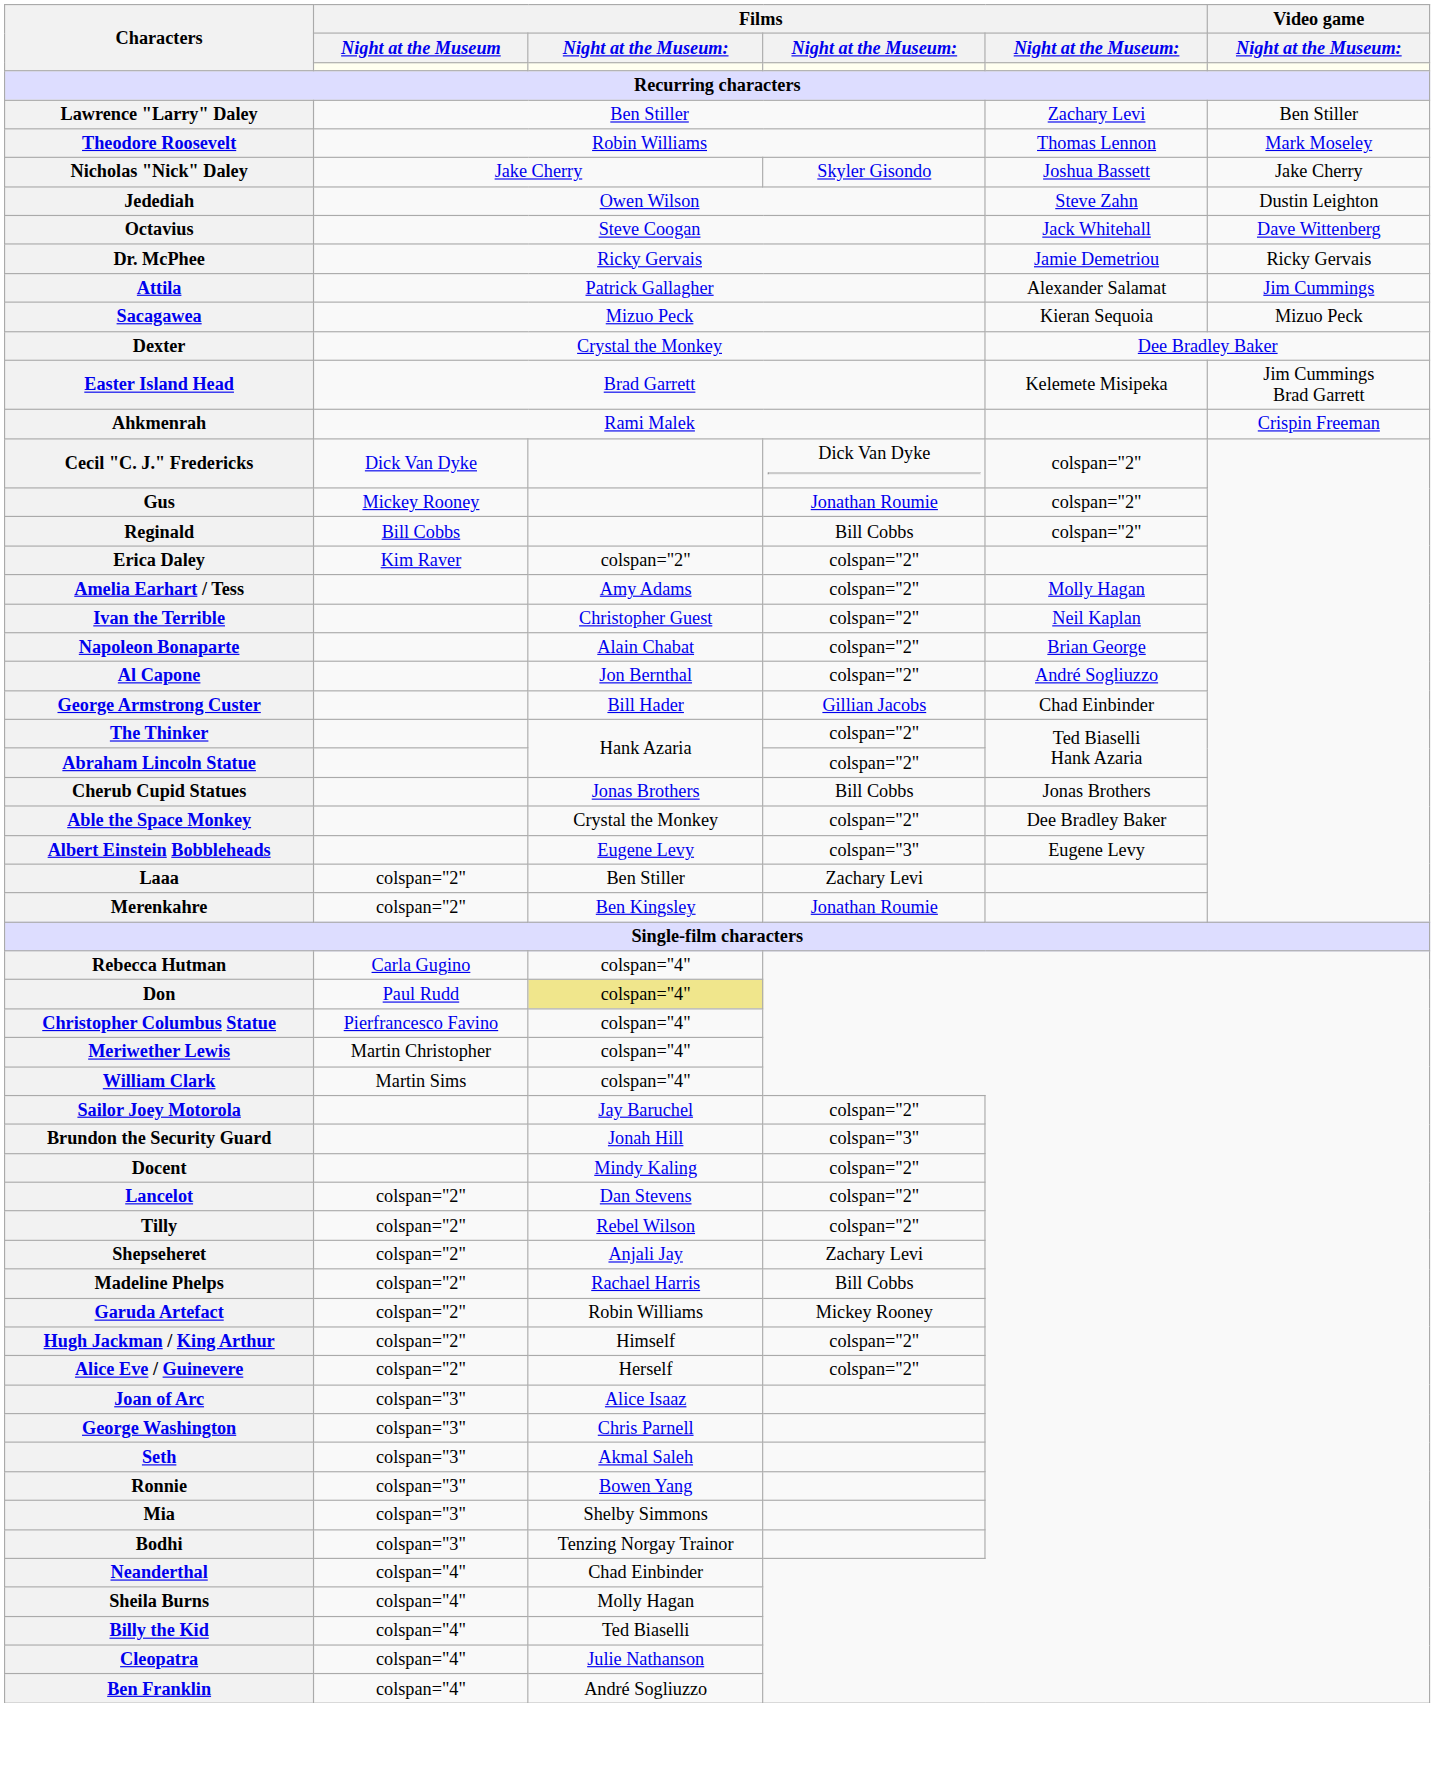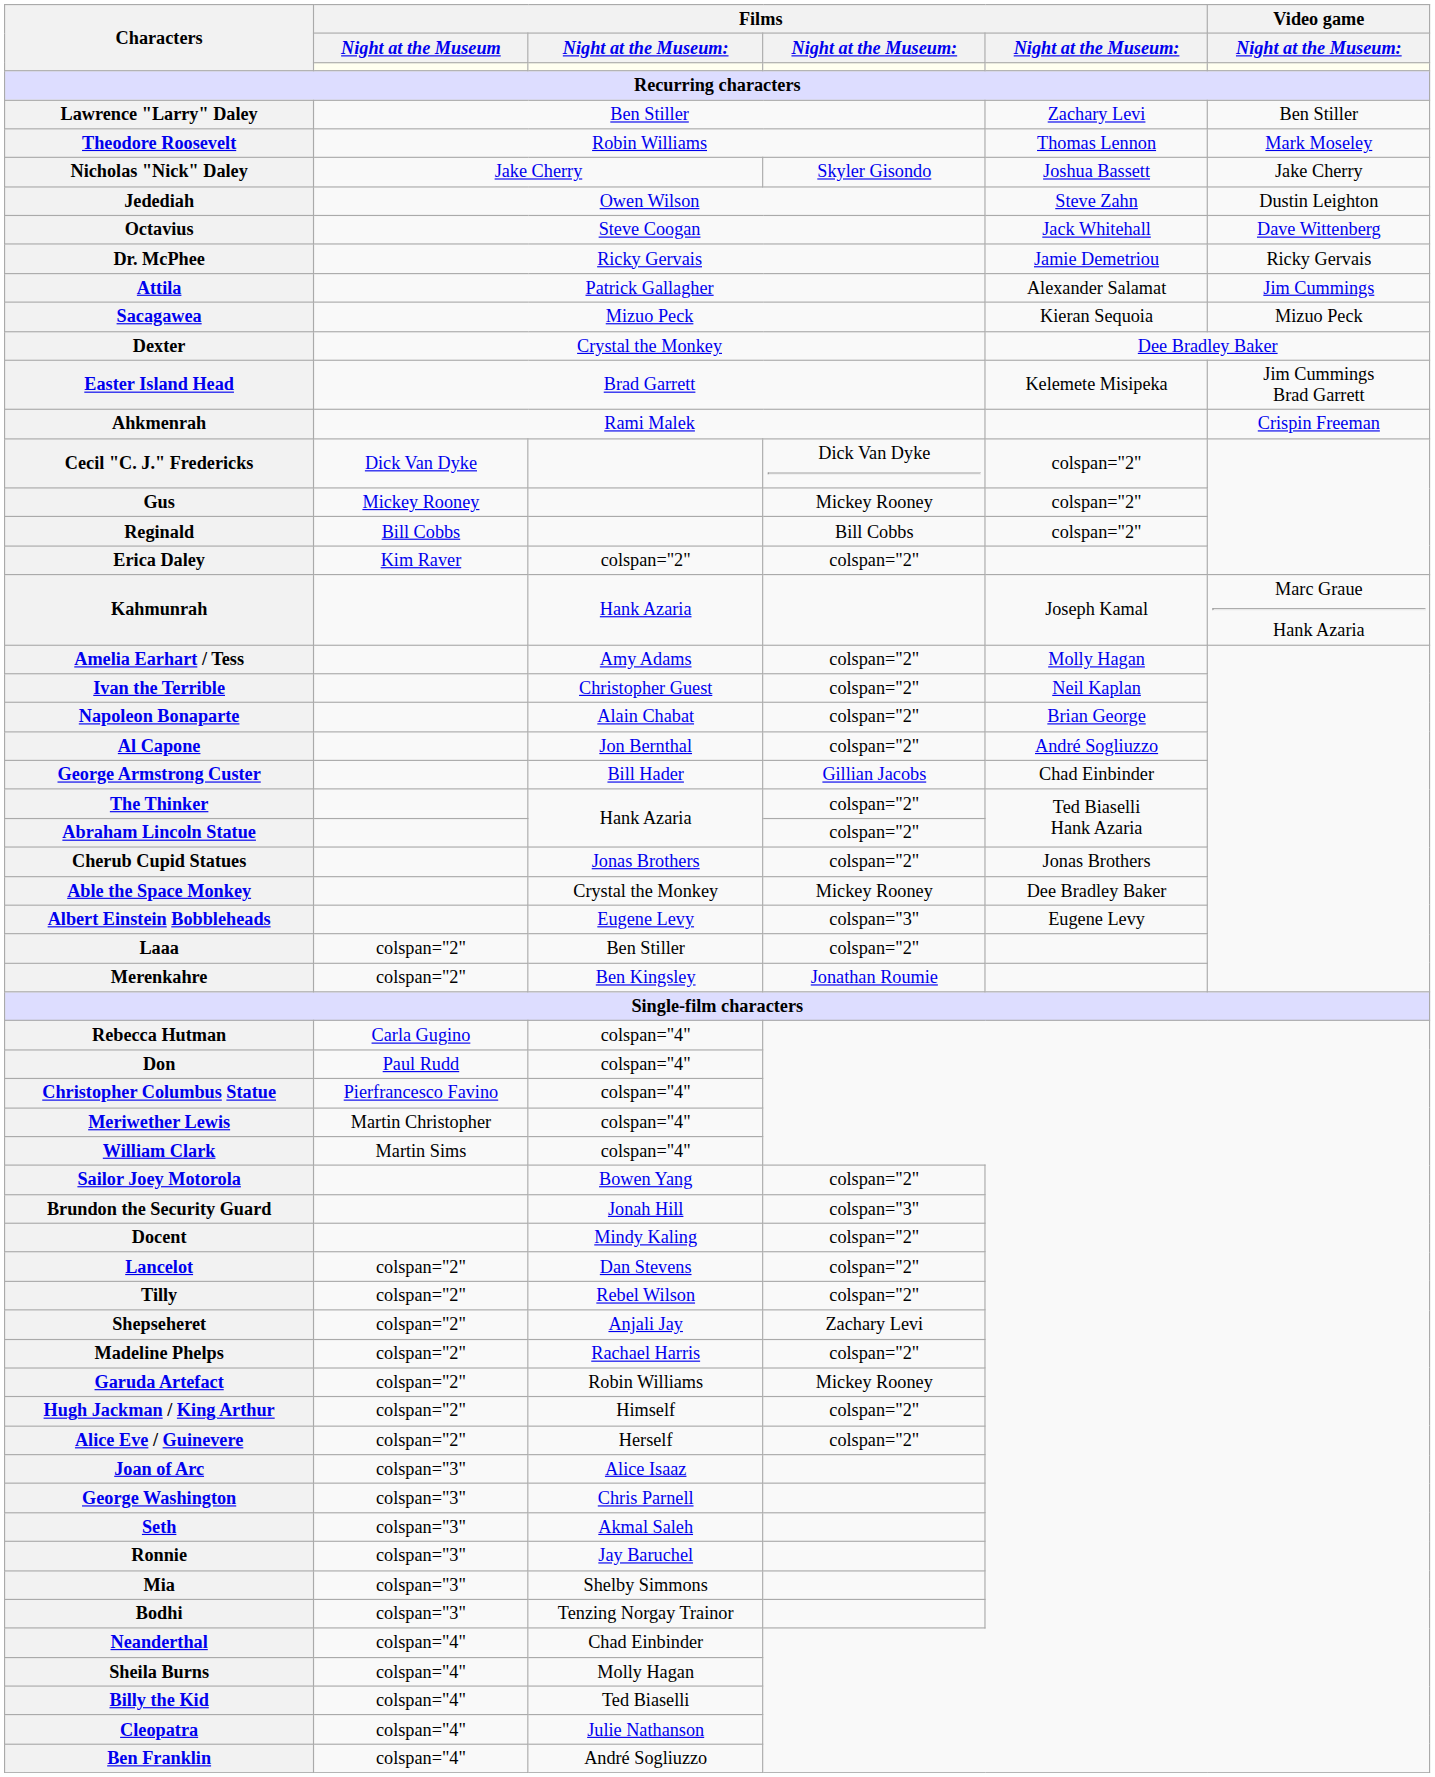(874, 502) Jonathan Roumie -> (874, 502) Mickey Rooney
+ row: (159, 609)
(874, 791) Bill Cobbs -> (874, 861) colspan="2"
(874, 820) colspan="2" -> (874, 890) Mickey Rooney
(874, 878) Zachary Levi -> (874, 948) colspan="2"
(646, 994) khaki background -> (646, 1064) no background
(646, 1109) Jay Baruchel -> (646, 1179) Bowen Yang
(874, 1283) Bill Cobbs -> (874, 1353) colspan="2"
(646, 1485) Bowen Yang -> (646, 1555) Jay Baruchel
